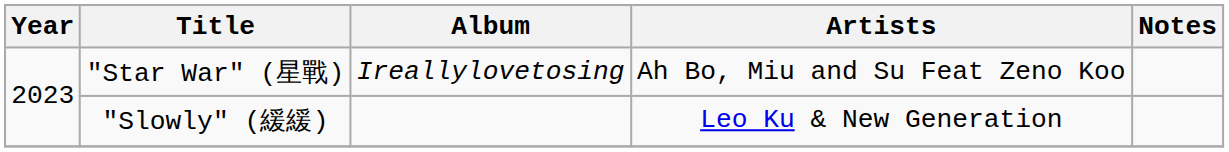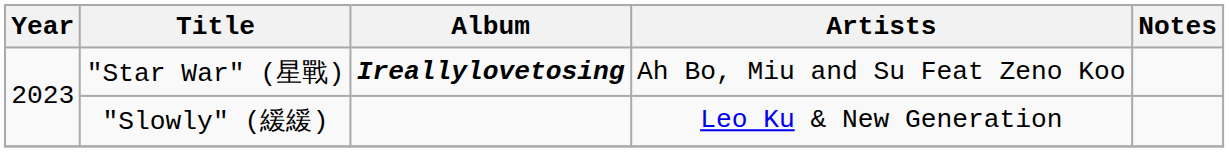(491, 72) normal -> (491, 72) bold
